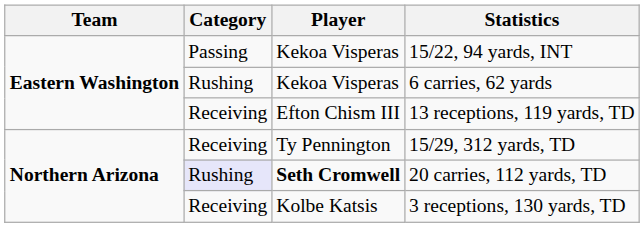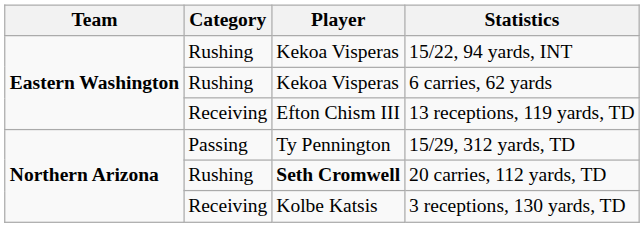(218, 51) Passing -> (221, 51) Rushing
(228, 144) Receiving -> (218, 144) Passing
(221, 175) lavender background -> (221, 175) no background
